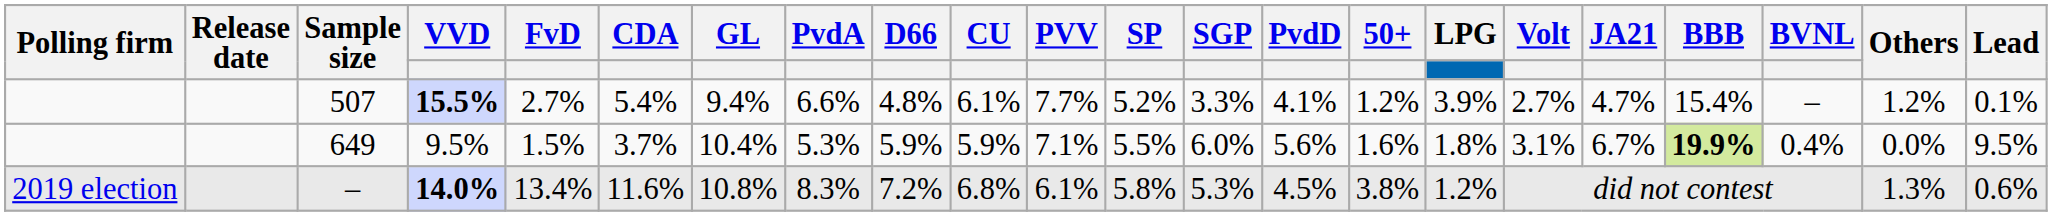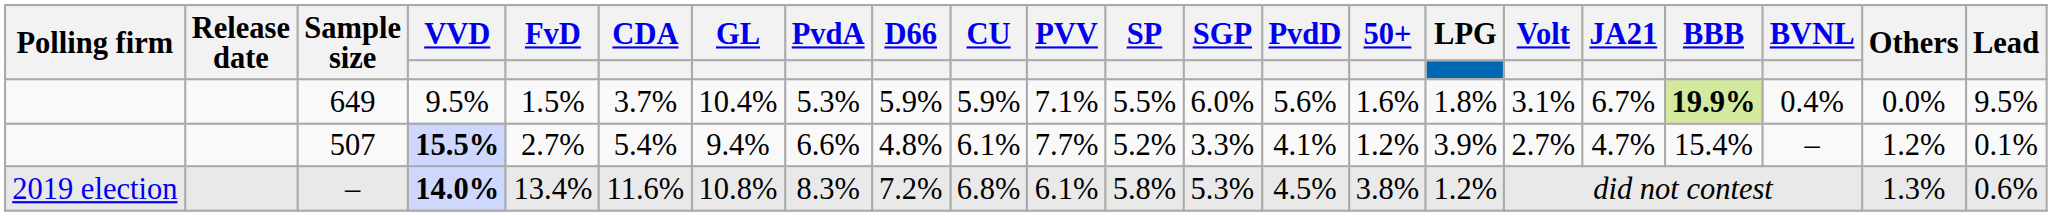rows swapped: (353, 145) <-> (353, 101)
